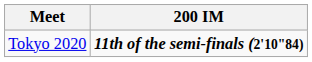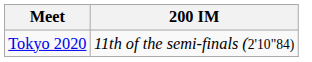(199, 43) bold -> (194, 43) normal
